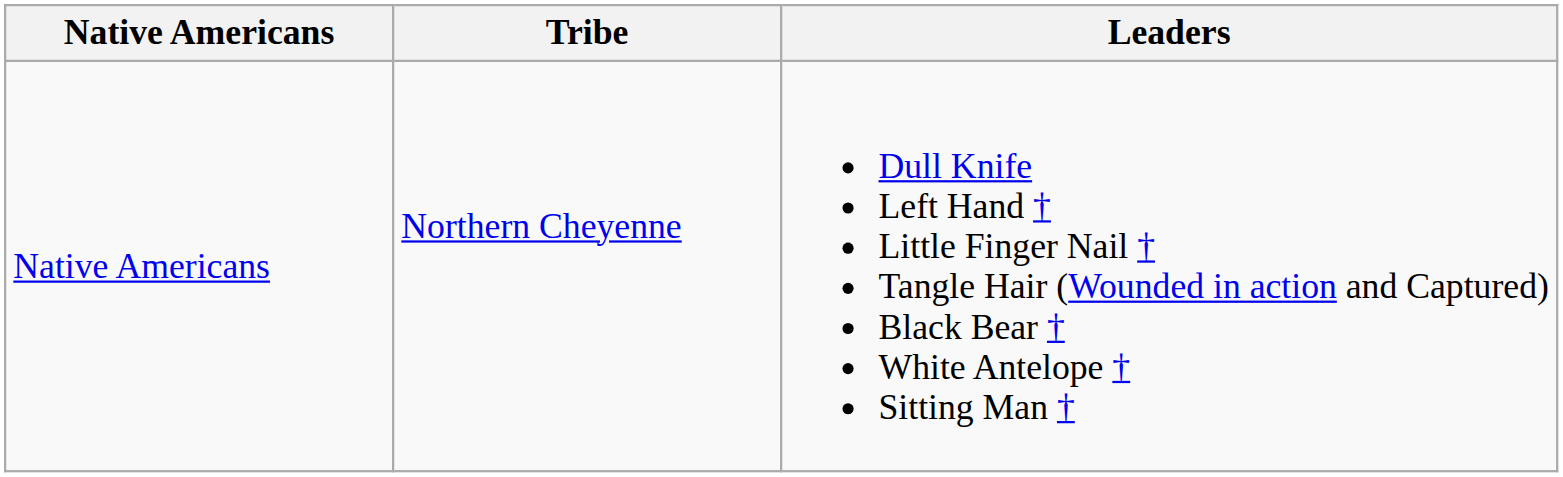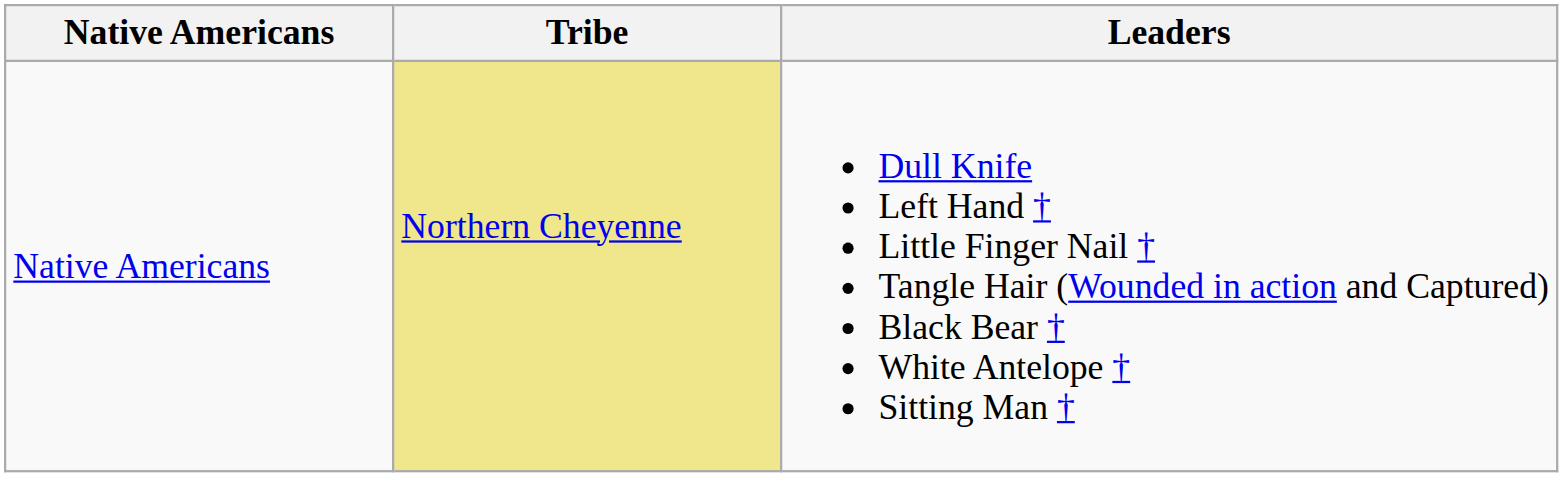(542, 265) no background -> (542, 265) khaki background
